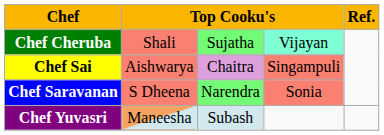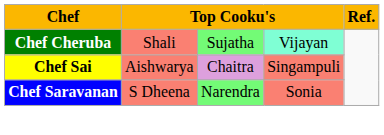- row: (63, 117)
